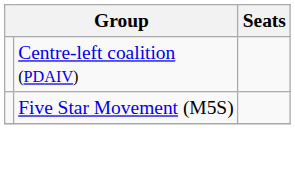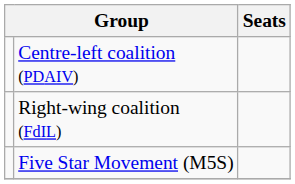+ row: (99, 119)
